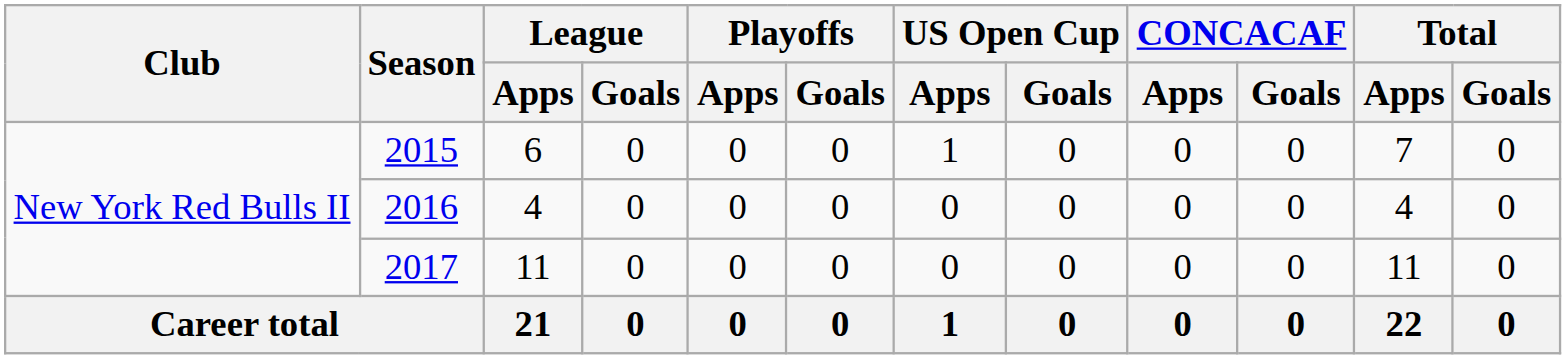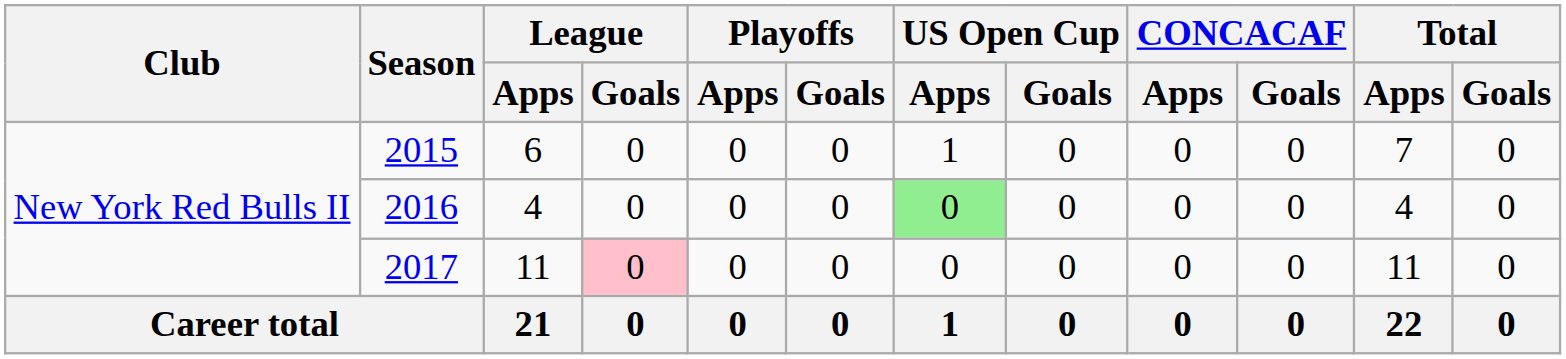(950, 207) no background -> (950, 207) lightgreen background
(635, 265) no background -> (635, 265) pink background
